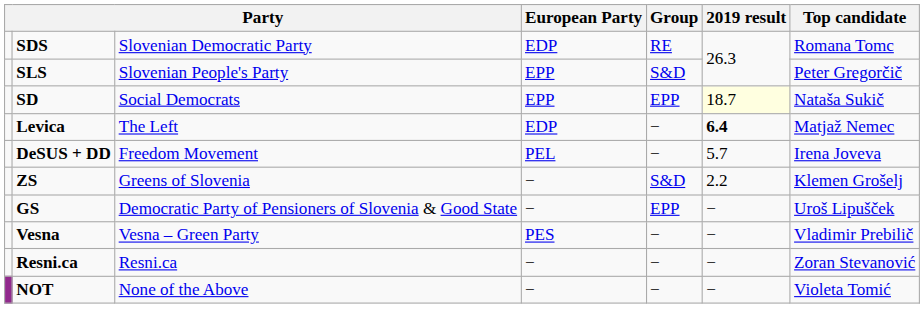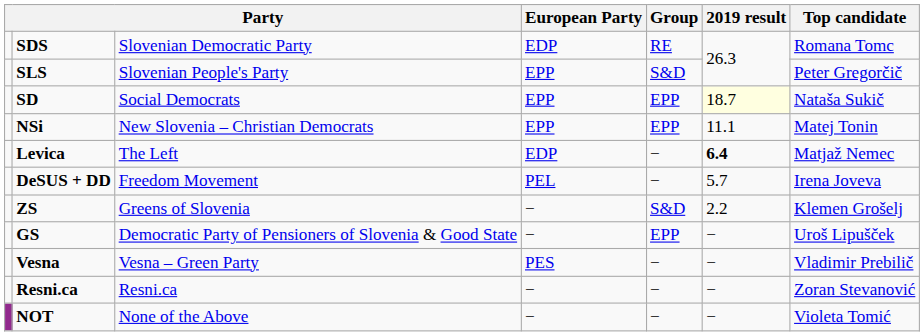+ row: (30, 126)
